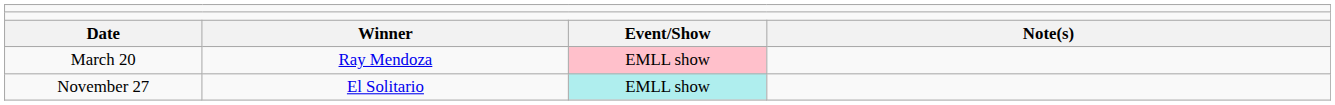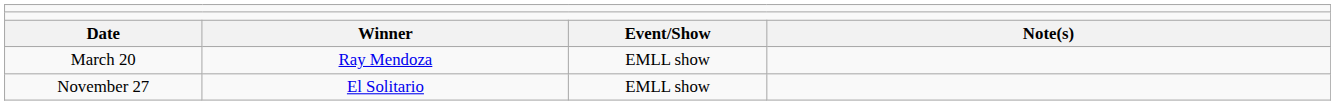(668, 59) pink background -> (668, 59) no background
(668, 86) paleturquoise background -> (668, 86) no background
